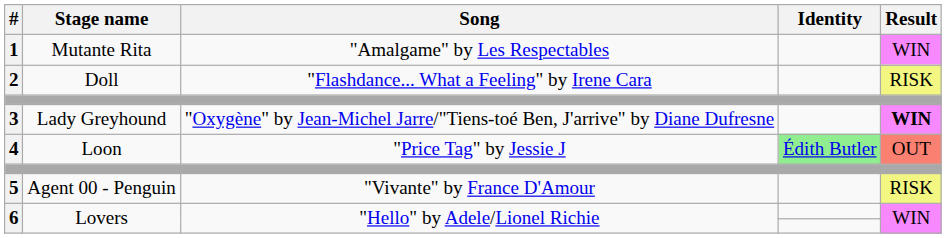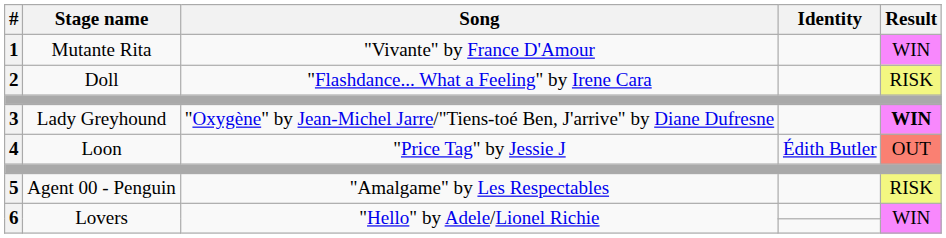(479, 49) "Amalgame" by Les Respectables -> (479, 49) "Vivante" by France D'Amour
(830, 149) lightgreen background -> (830, 149) no background
(479, 188) "Vivante" by France D'Amour -> (479, 188) "Amalgame" by Les Respectables
